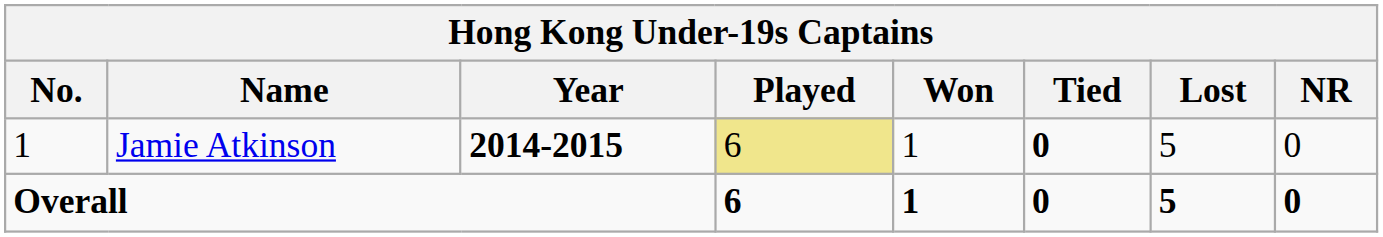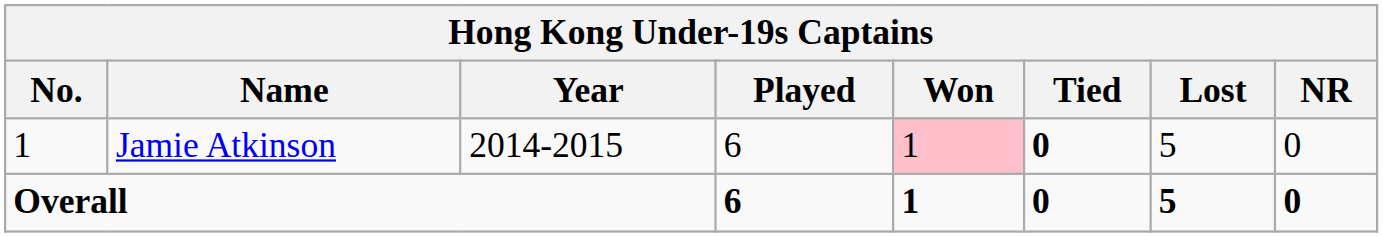(546, 145) bold -> (546, 145) normal
(733, 145) khaki background -> (733, 145) no background
(910, 145) no background -> (910, 145) pink background
